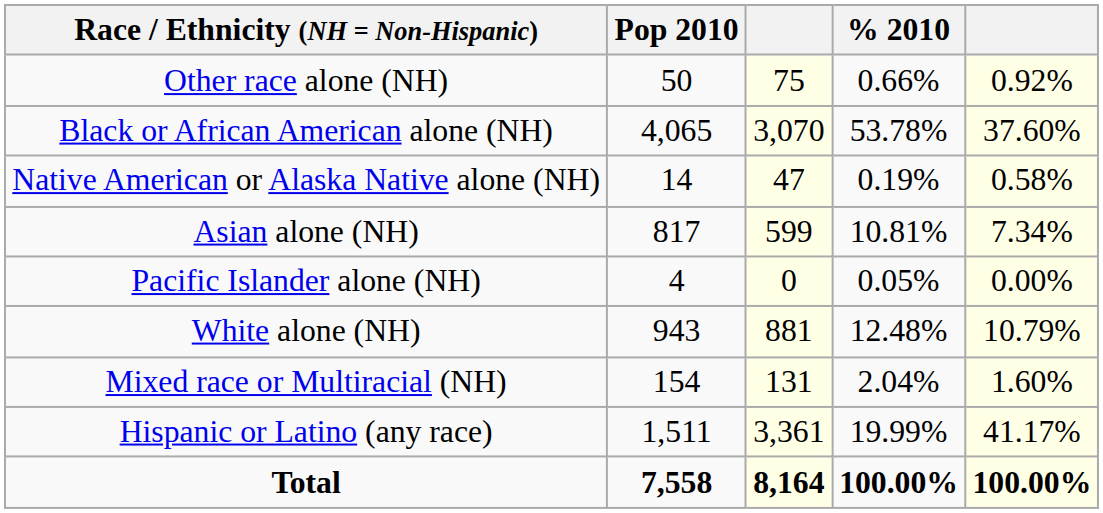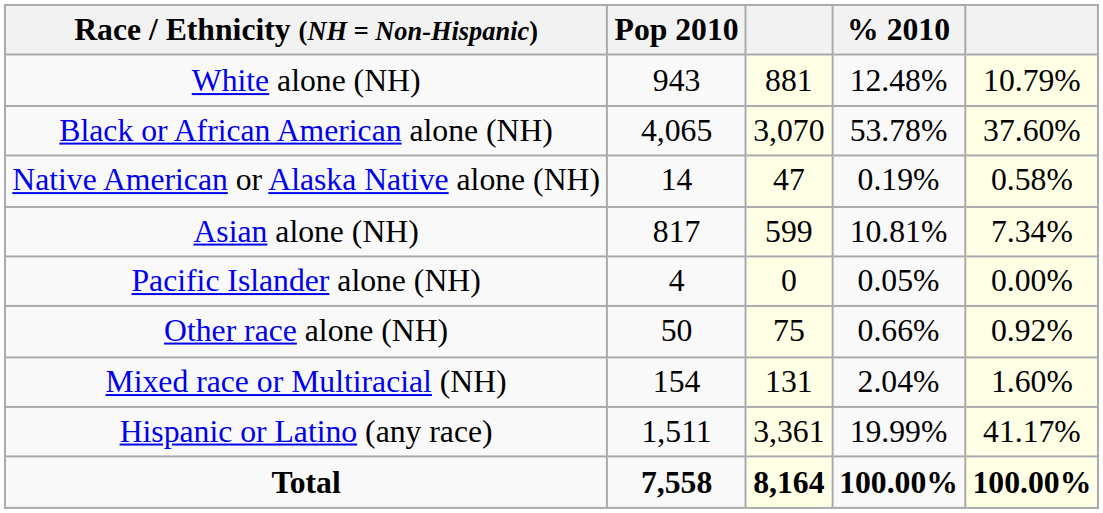rows swapped: (306, 331) <-> (306, 79)
